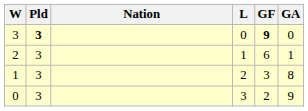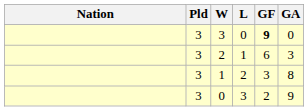columns swapped: (142, 14) <-> (15, 14)
(39, 34) bold -> (198, 34) normal
(291, 55) 1 -> (291, 55) 3
